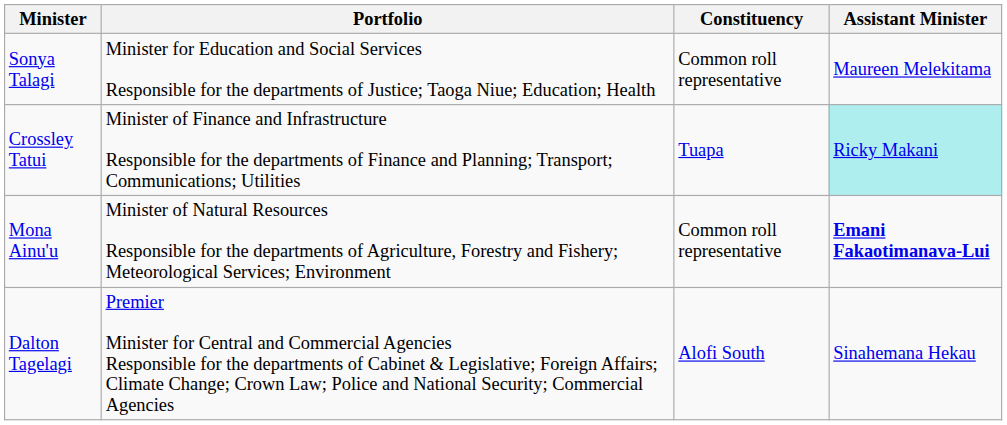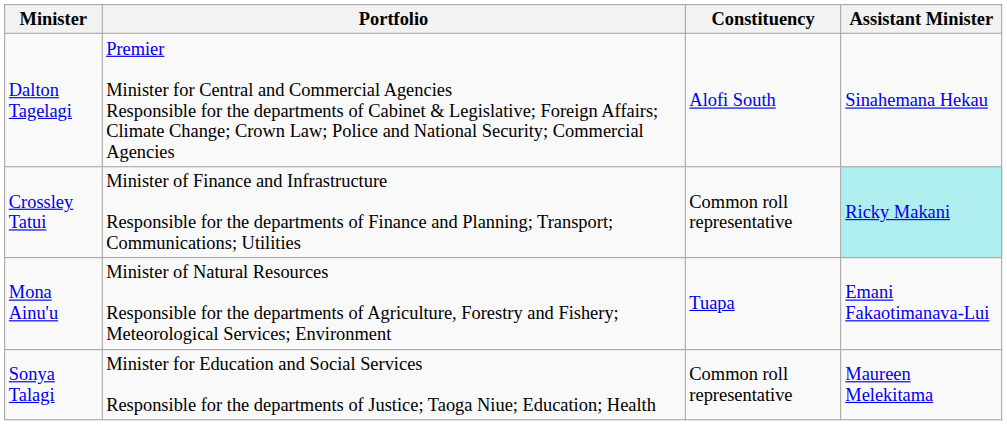rows swapped: (40, 353) <-> (32, 68)
(701, 149) Tuapa -> (741, 212) Common roll representative
(730, 241) Common roll representative -> (712, 303) Tuapa
(911, 241) bold -> (917, 303) normal
